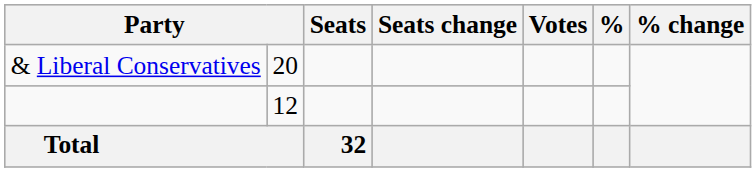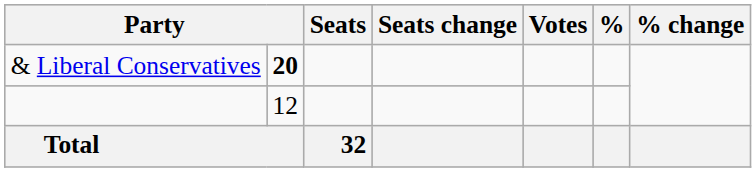(285, 65) normal -> (285, 65) bold
